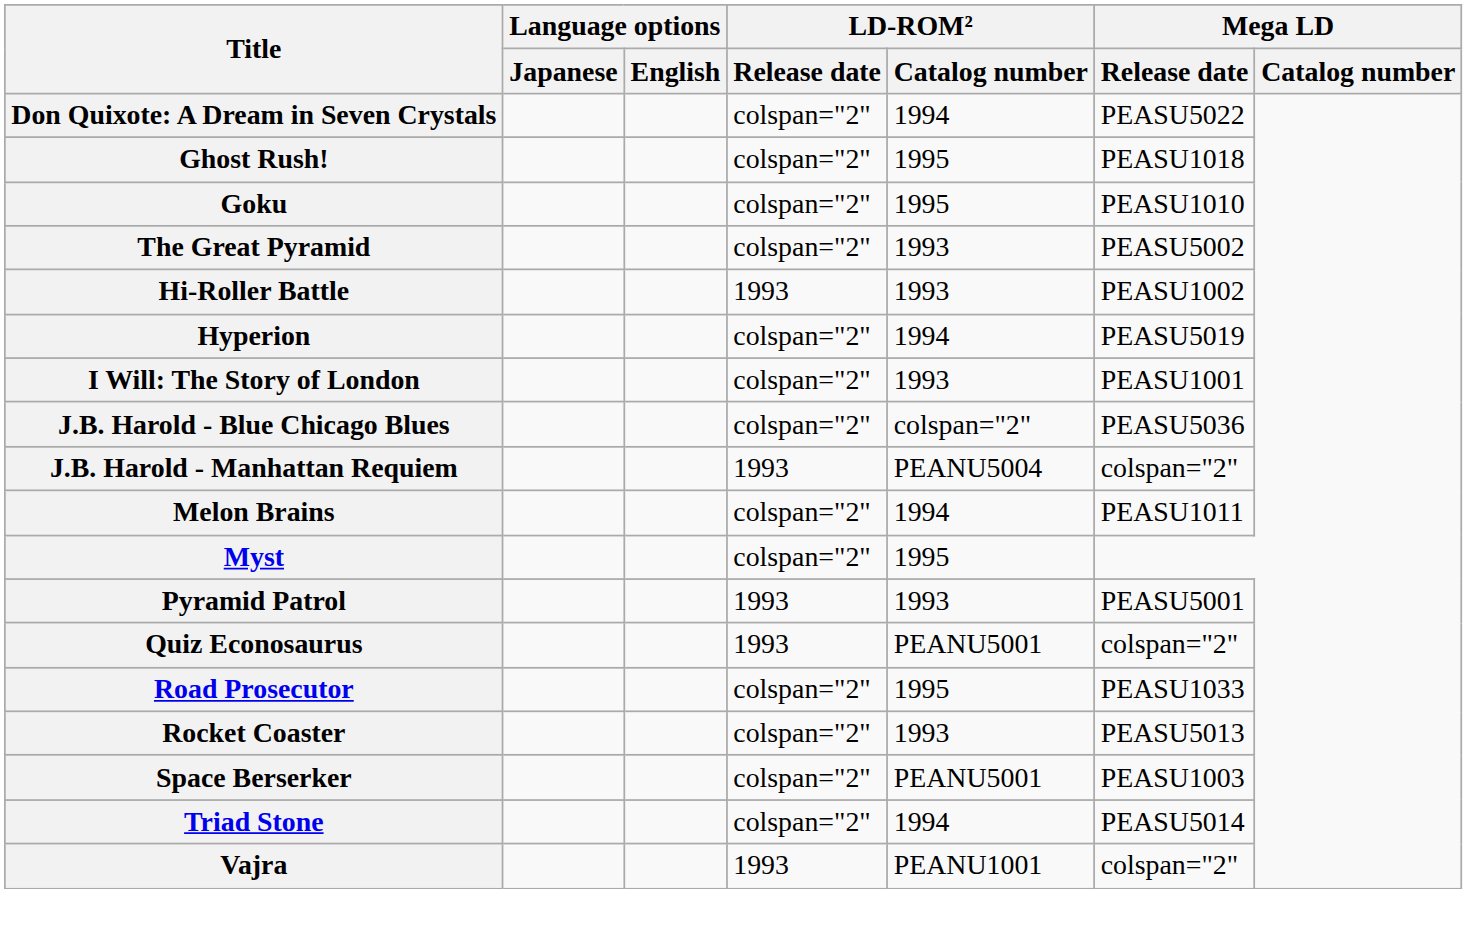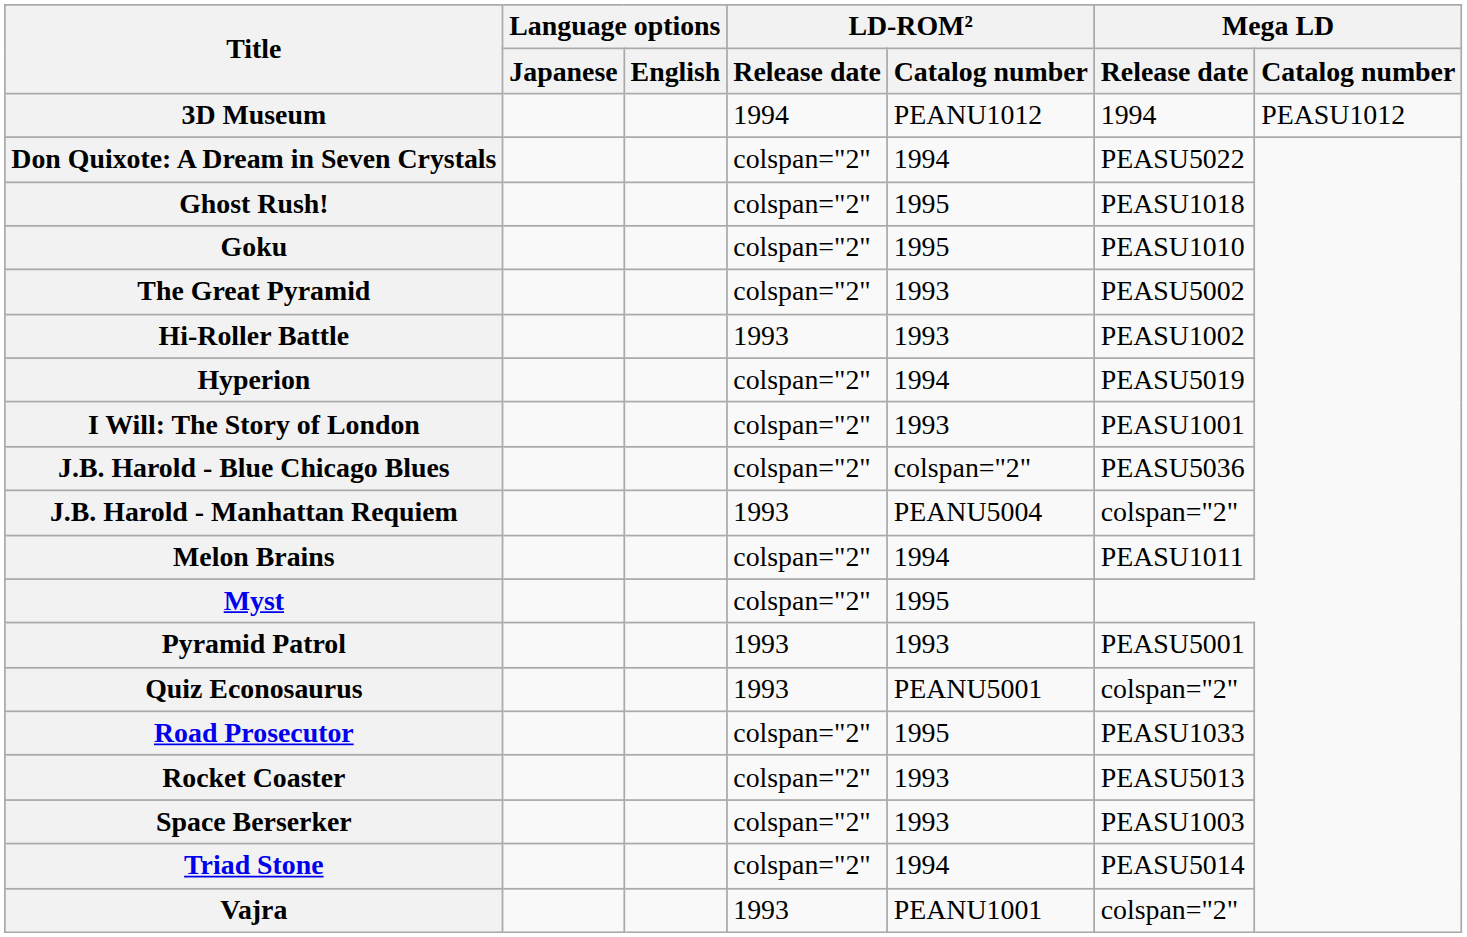+ row: (254, 114)
(968, 777) PEANU5001 -> (922, 821) 1993
